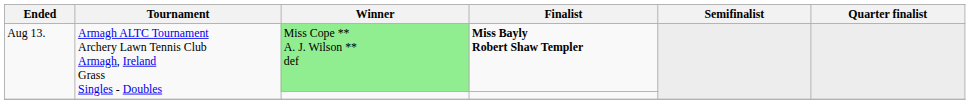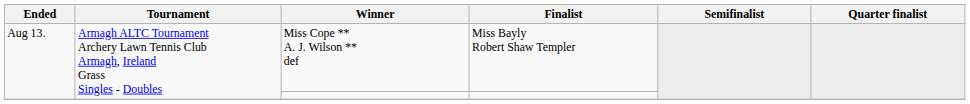(320, 47) lightgreen background -> (320, 47) no background
(528, 40) bold -> (524, 40) normal
